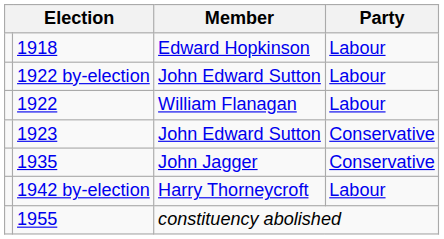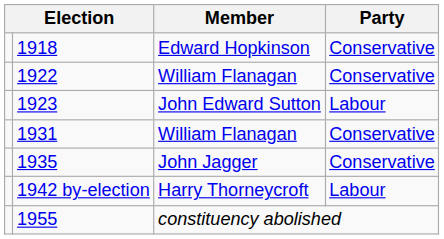(357, 47) Labour -> (382, 47) Conservative
- row: (83, 76)
(357, 104) Labour -> (382, 76) Conservative
(382, 133) Conservative -> (357, 104) Labour
+ row: (37, 133)
